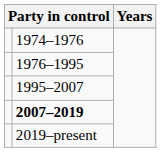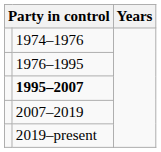(50, 87) normal -> (50, 87) bold
(50, 111) bold -> (50, 111) normal
